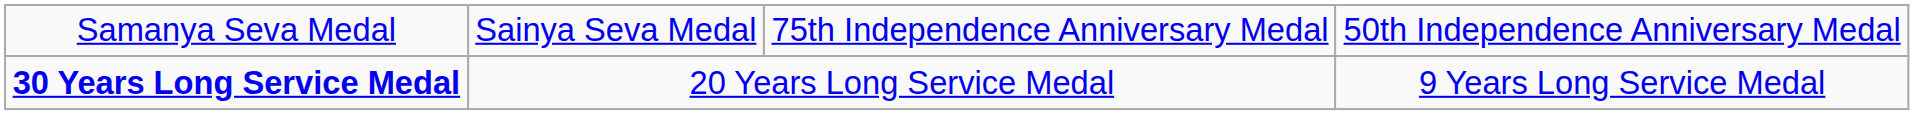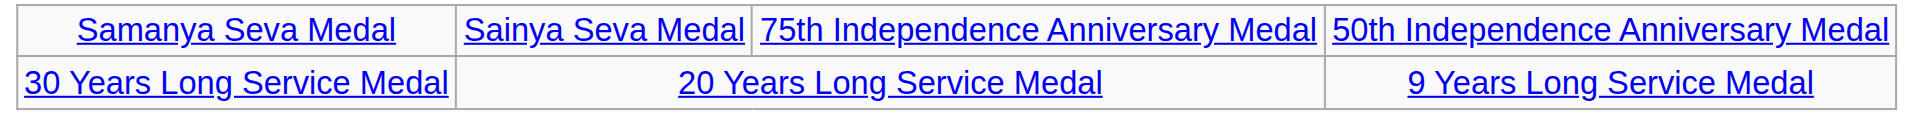(236, 82) bold -> (236, 82) normal
